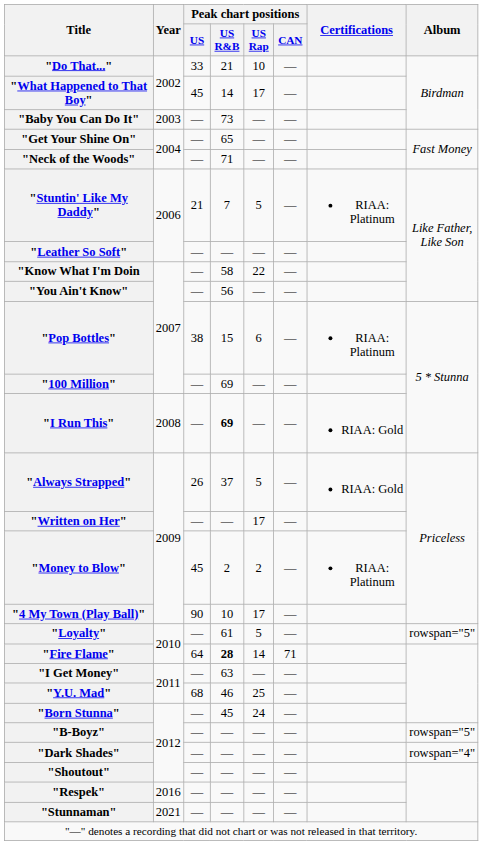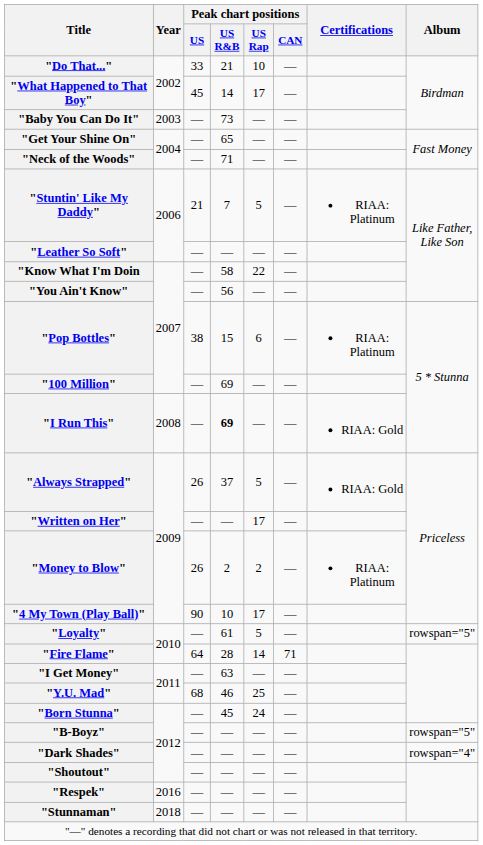(197, 567) 45 -> (197, 567) 26
(227, 653) bold -> (227, 653) normal
(168, 811) 2021 -> (168, 811) 2018
